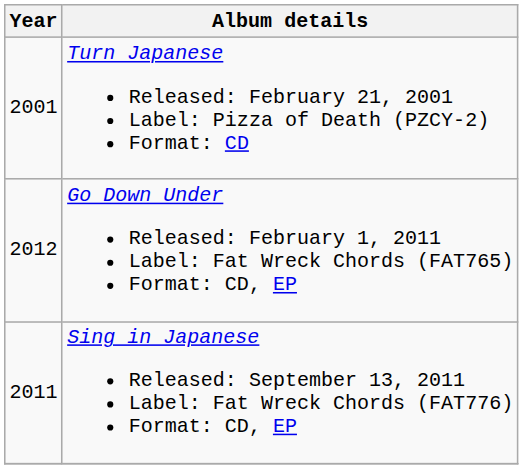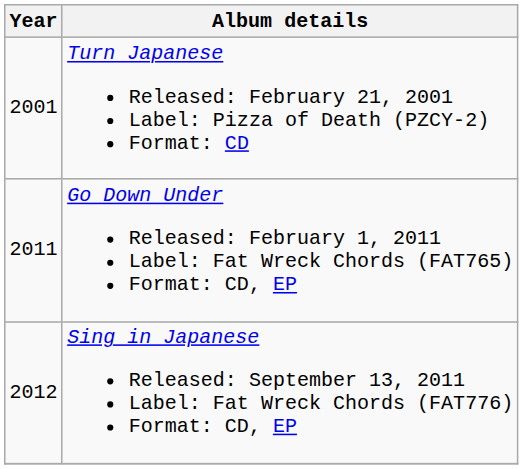(34, 250) 2012 -> (34, 250) 2011
(34, 392) 2011 -> (34, 392) 2012
